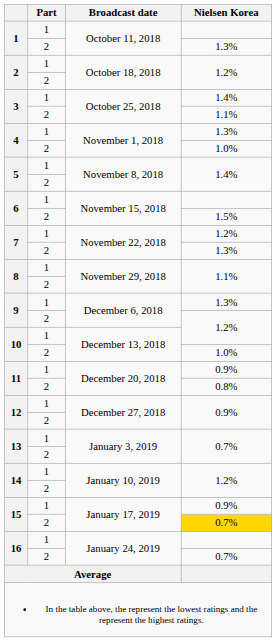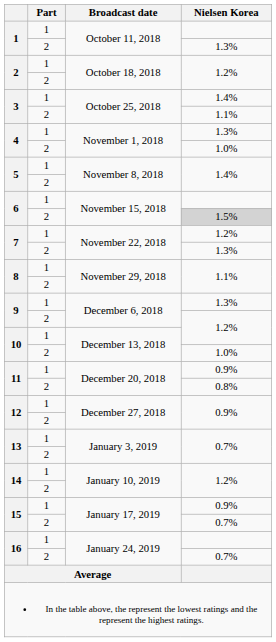(226, 217) no background -> (226, 217) lightgrey background
(226, 523) gold background -> (226, 523) no background
